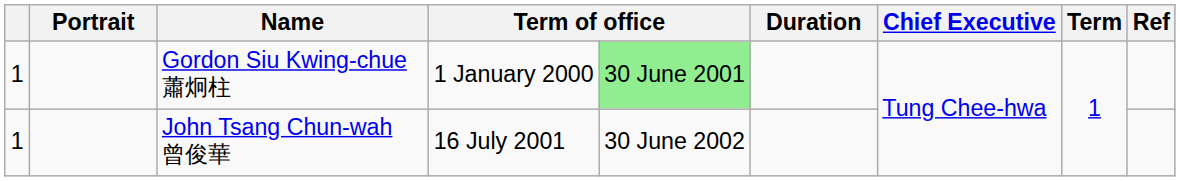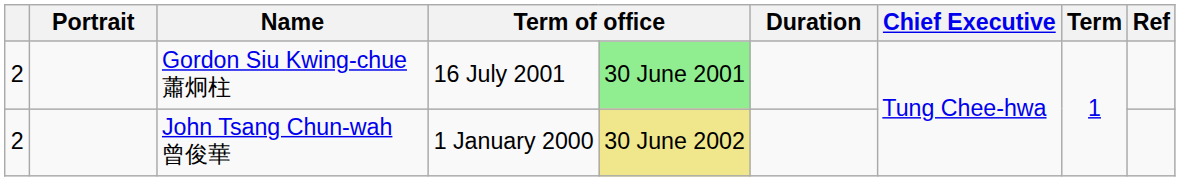(17, 74) 1 -> (17, 74) 2
(514, 74) 1 January 2000 -> (499, 74) 16 July 2001
(17, 142) 1 -> (17, 142) 2
(499, 142) 16 July 2001 -> (514, 142) 1 January 2000
(675, 142) no background -> (675, 142) khaki background
